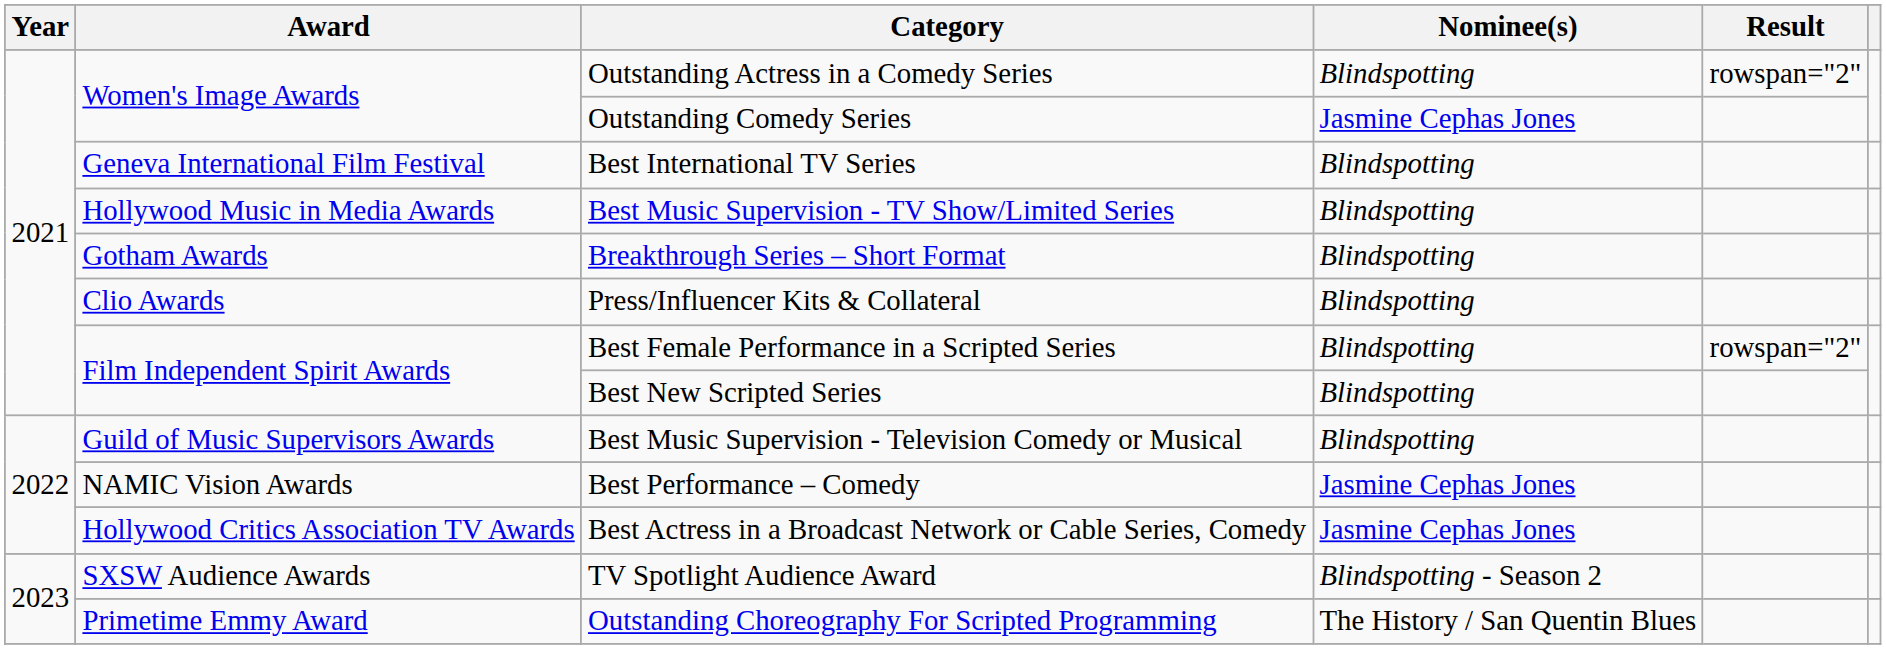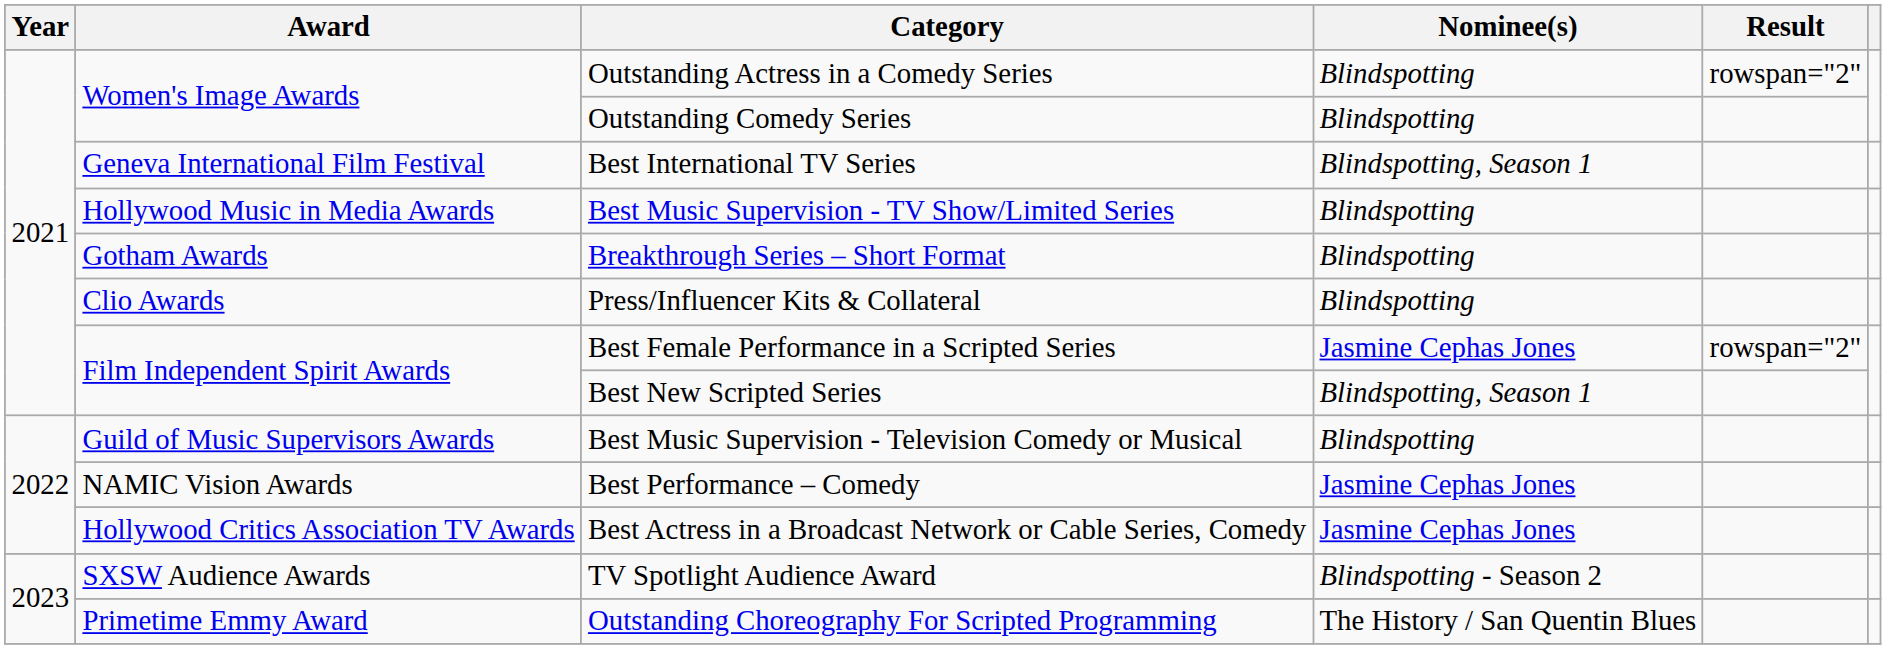(1448, 118) Jasmine Cephas Jones -> (1397, 118) Blindspotting
(1397, 164) Blindspotting -> (1456, 164) Blindspotting, Season 1
(1397, 347) Blindspotting -> (1448, 347) Jasmine Cephas Jones
(1397, 392) Blindspotting -> (1456, 392) Blindspotting, Season 1
